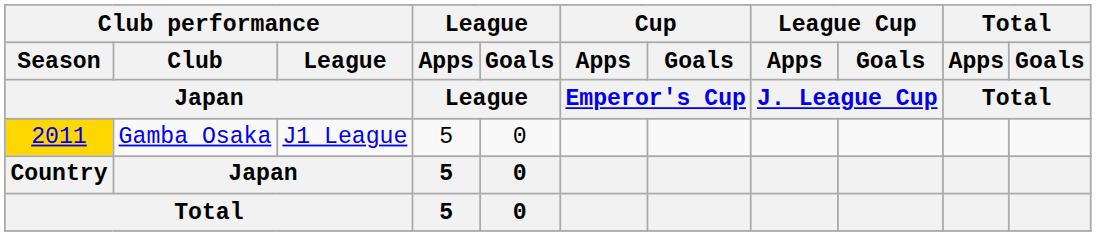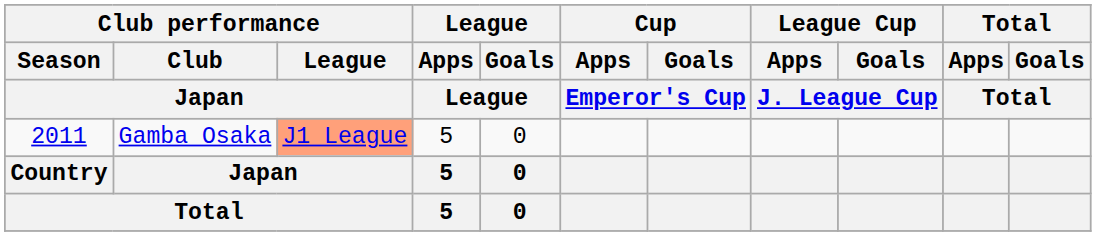(59, 137) gold background -> (59, 137) no background
(345, 137) no background -> (345, 137) lightsalmon background
